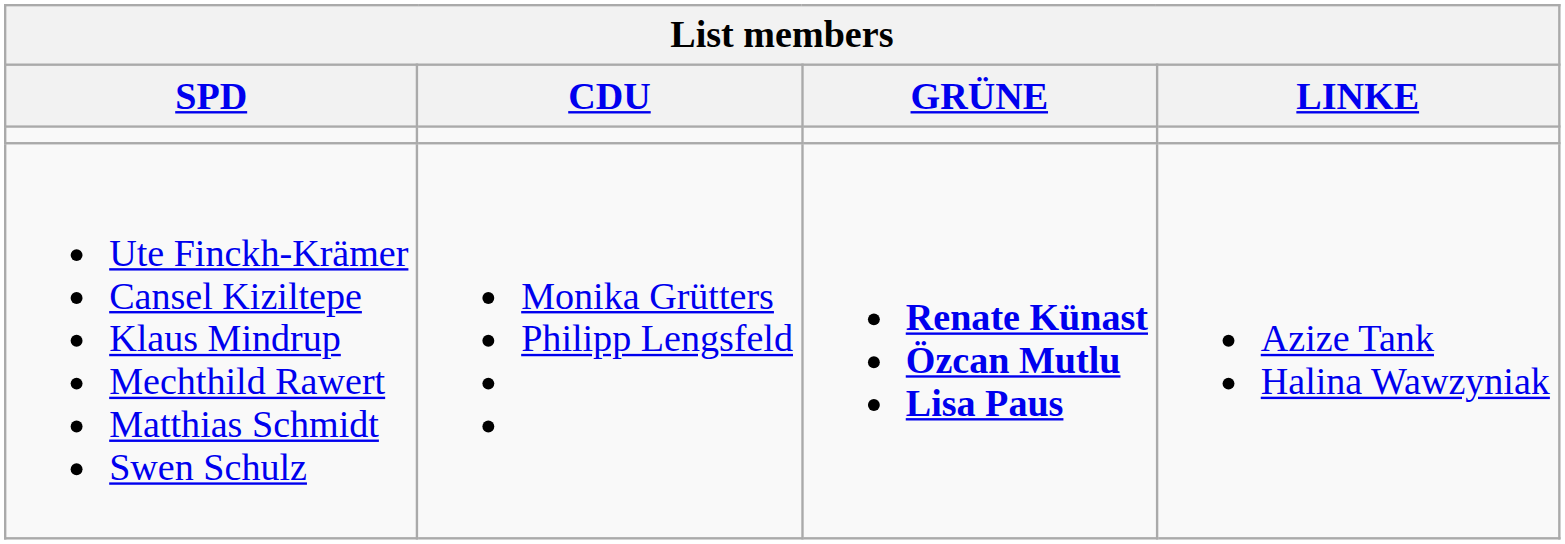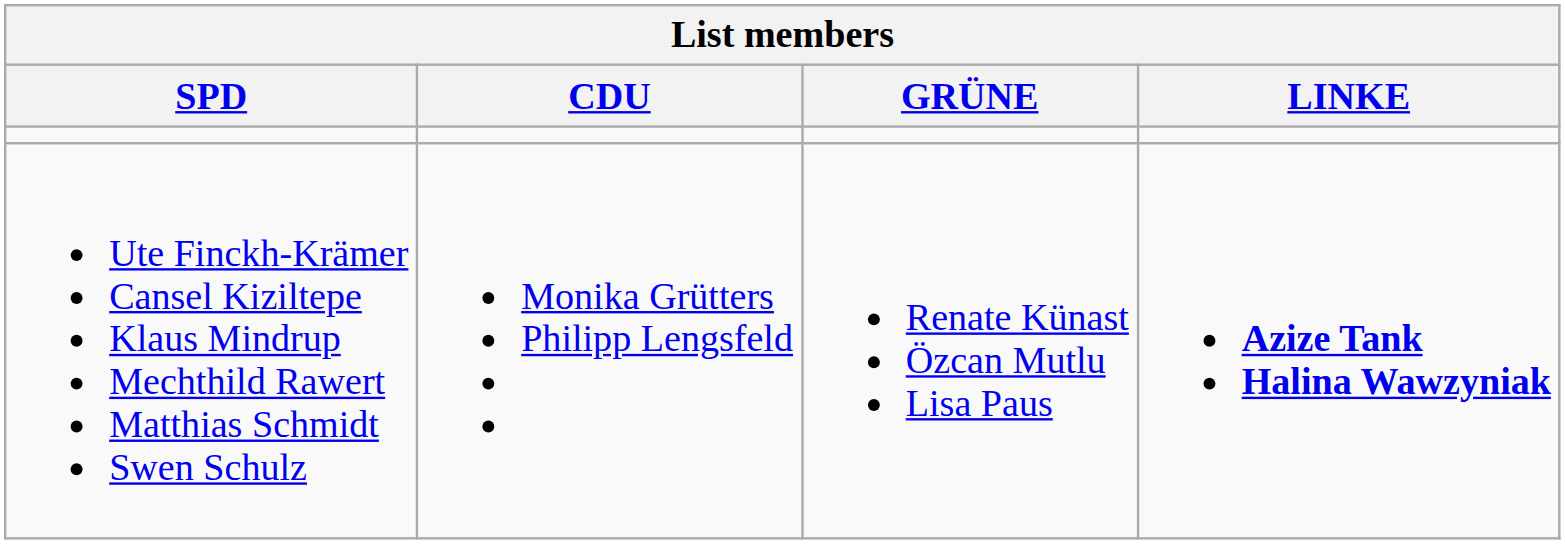(979, 362) bold -> (970, 362) normal
(1358, 362) normal -> (1349, 362) bold
